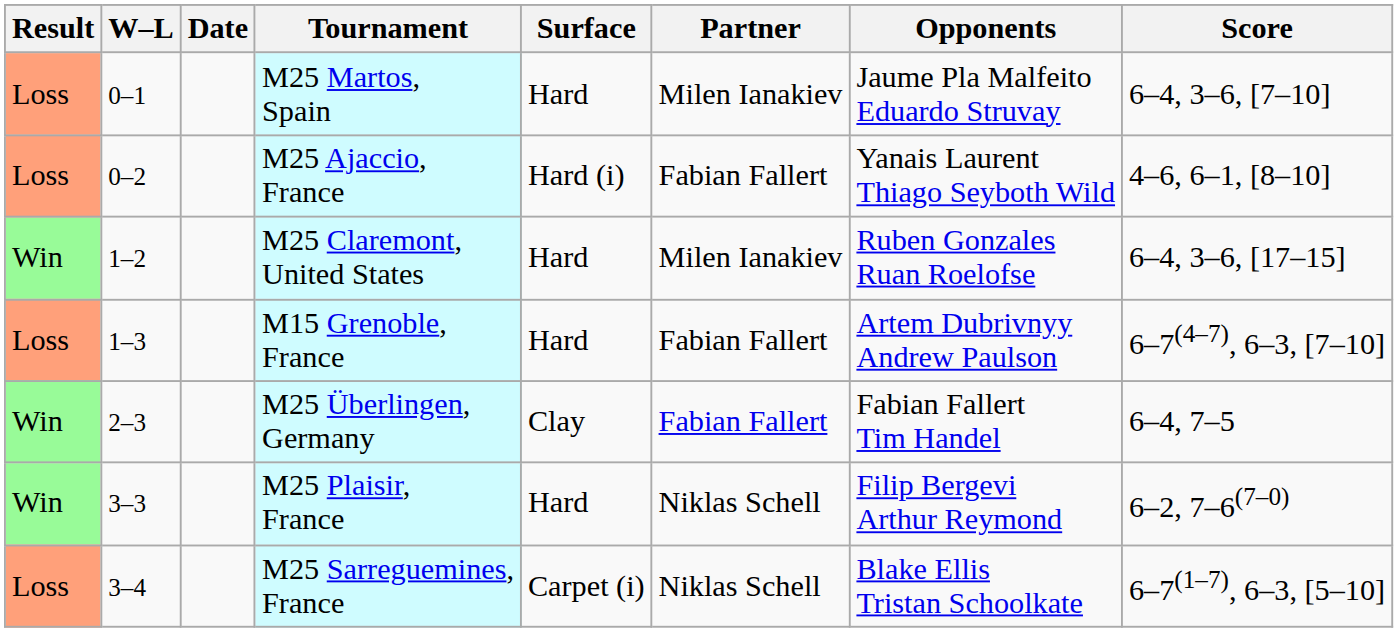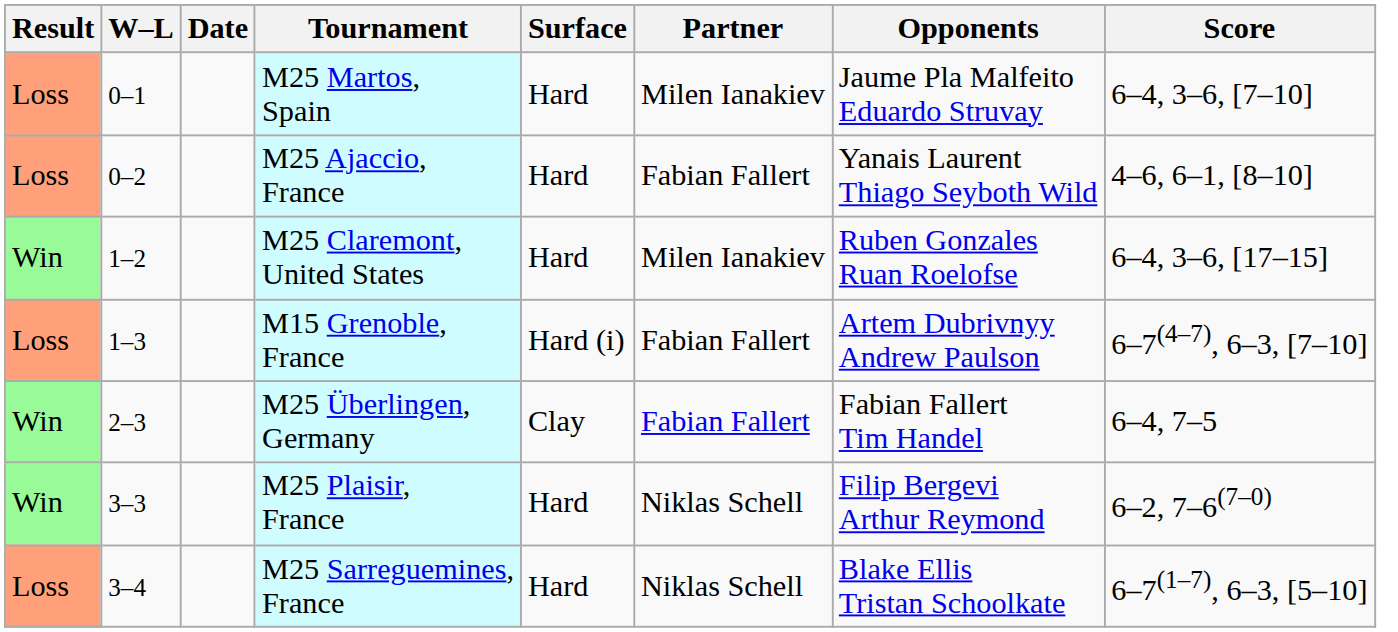(576, 175) Hard (i) -> (558, 175) Hard
(558, 339) Hard -> (576, 339) Hard (i)
(586, 585) Carpet (i) -> (558, 585) Hard
